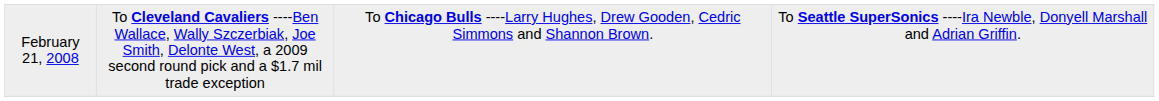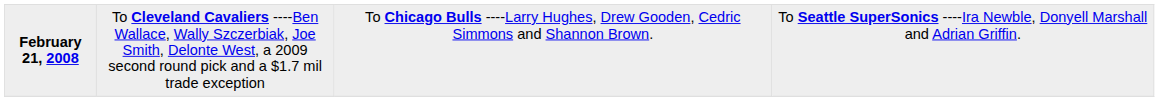(50, 50) normal -> (50, 50) bold
